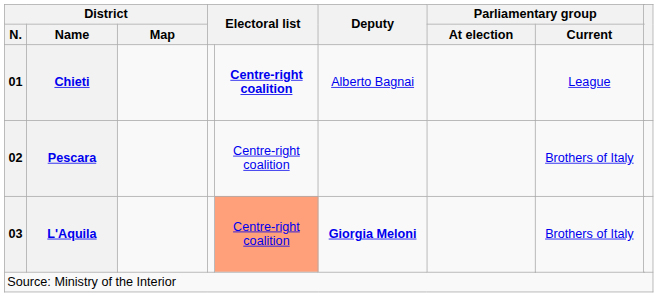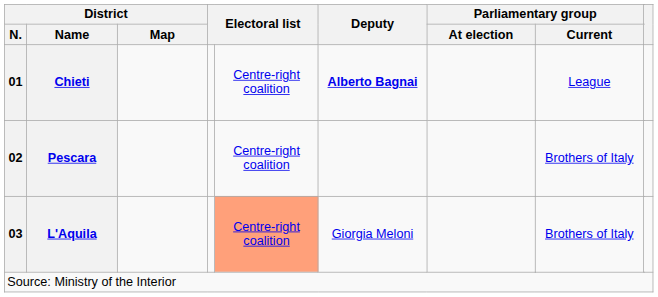(266, 82) bold -> (267, 82) normal
(373, 82) normal -> (373, 82) bold
(373, 234) bold -> (373, 234) normal
